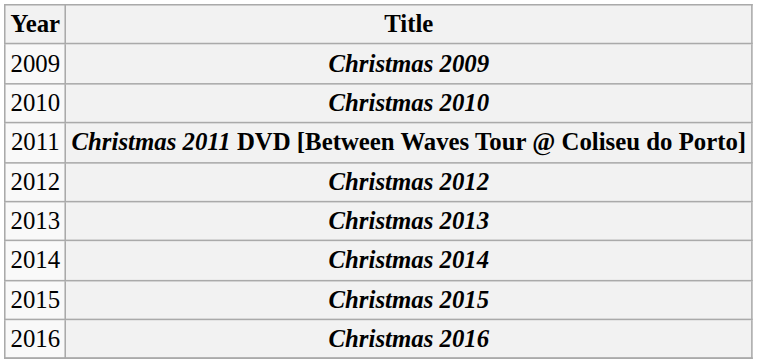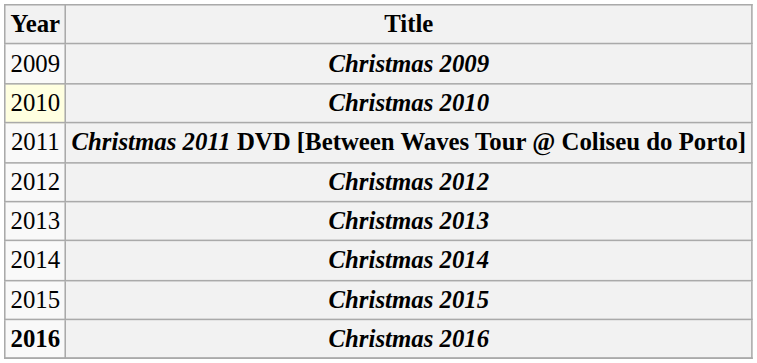(35, 102) no background -> (35, 102) lightyellow background
(35, 338) normal -> (35, 338) bold
